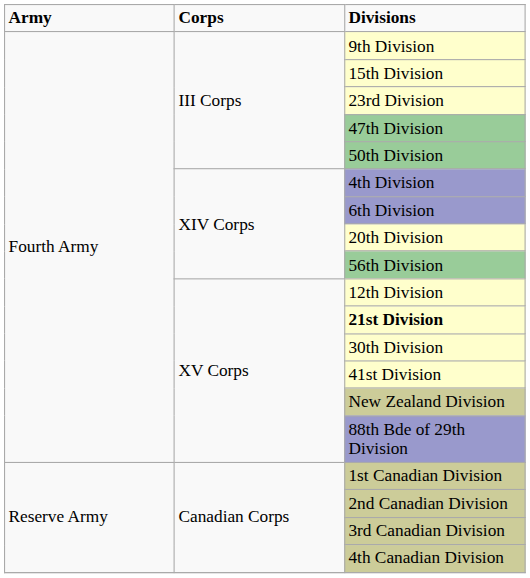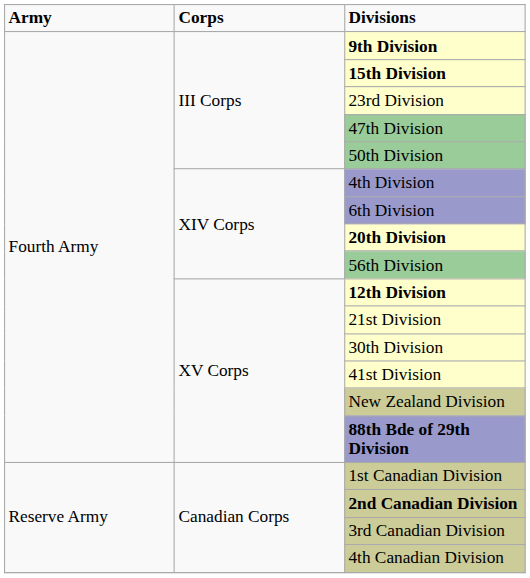(391, 45) normal -> (393, 45) bold
(396, 73) normal -> (397, 73) bold
(396, 237) normal -> (397, 237) bold
(396, 292) normal -> (397, 292) bold
(396, 319) bold -> (395, 319) normal
(407, 438) normal -> (409, 438) bold
(428, 503) normal -> (433, 503) bold
